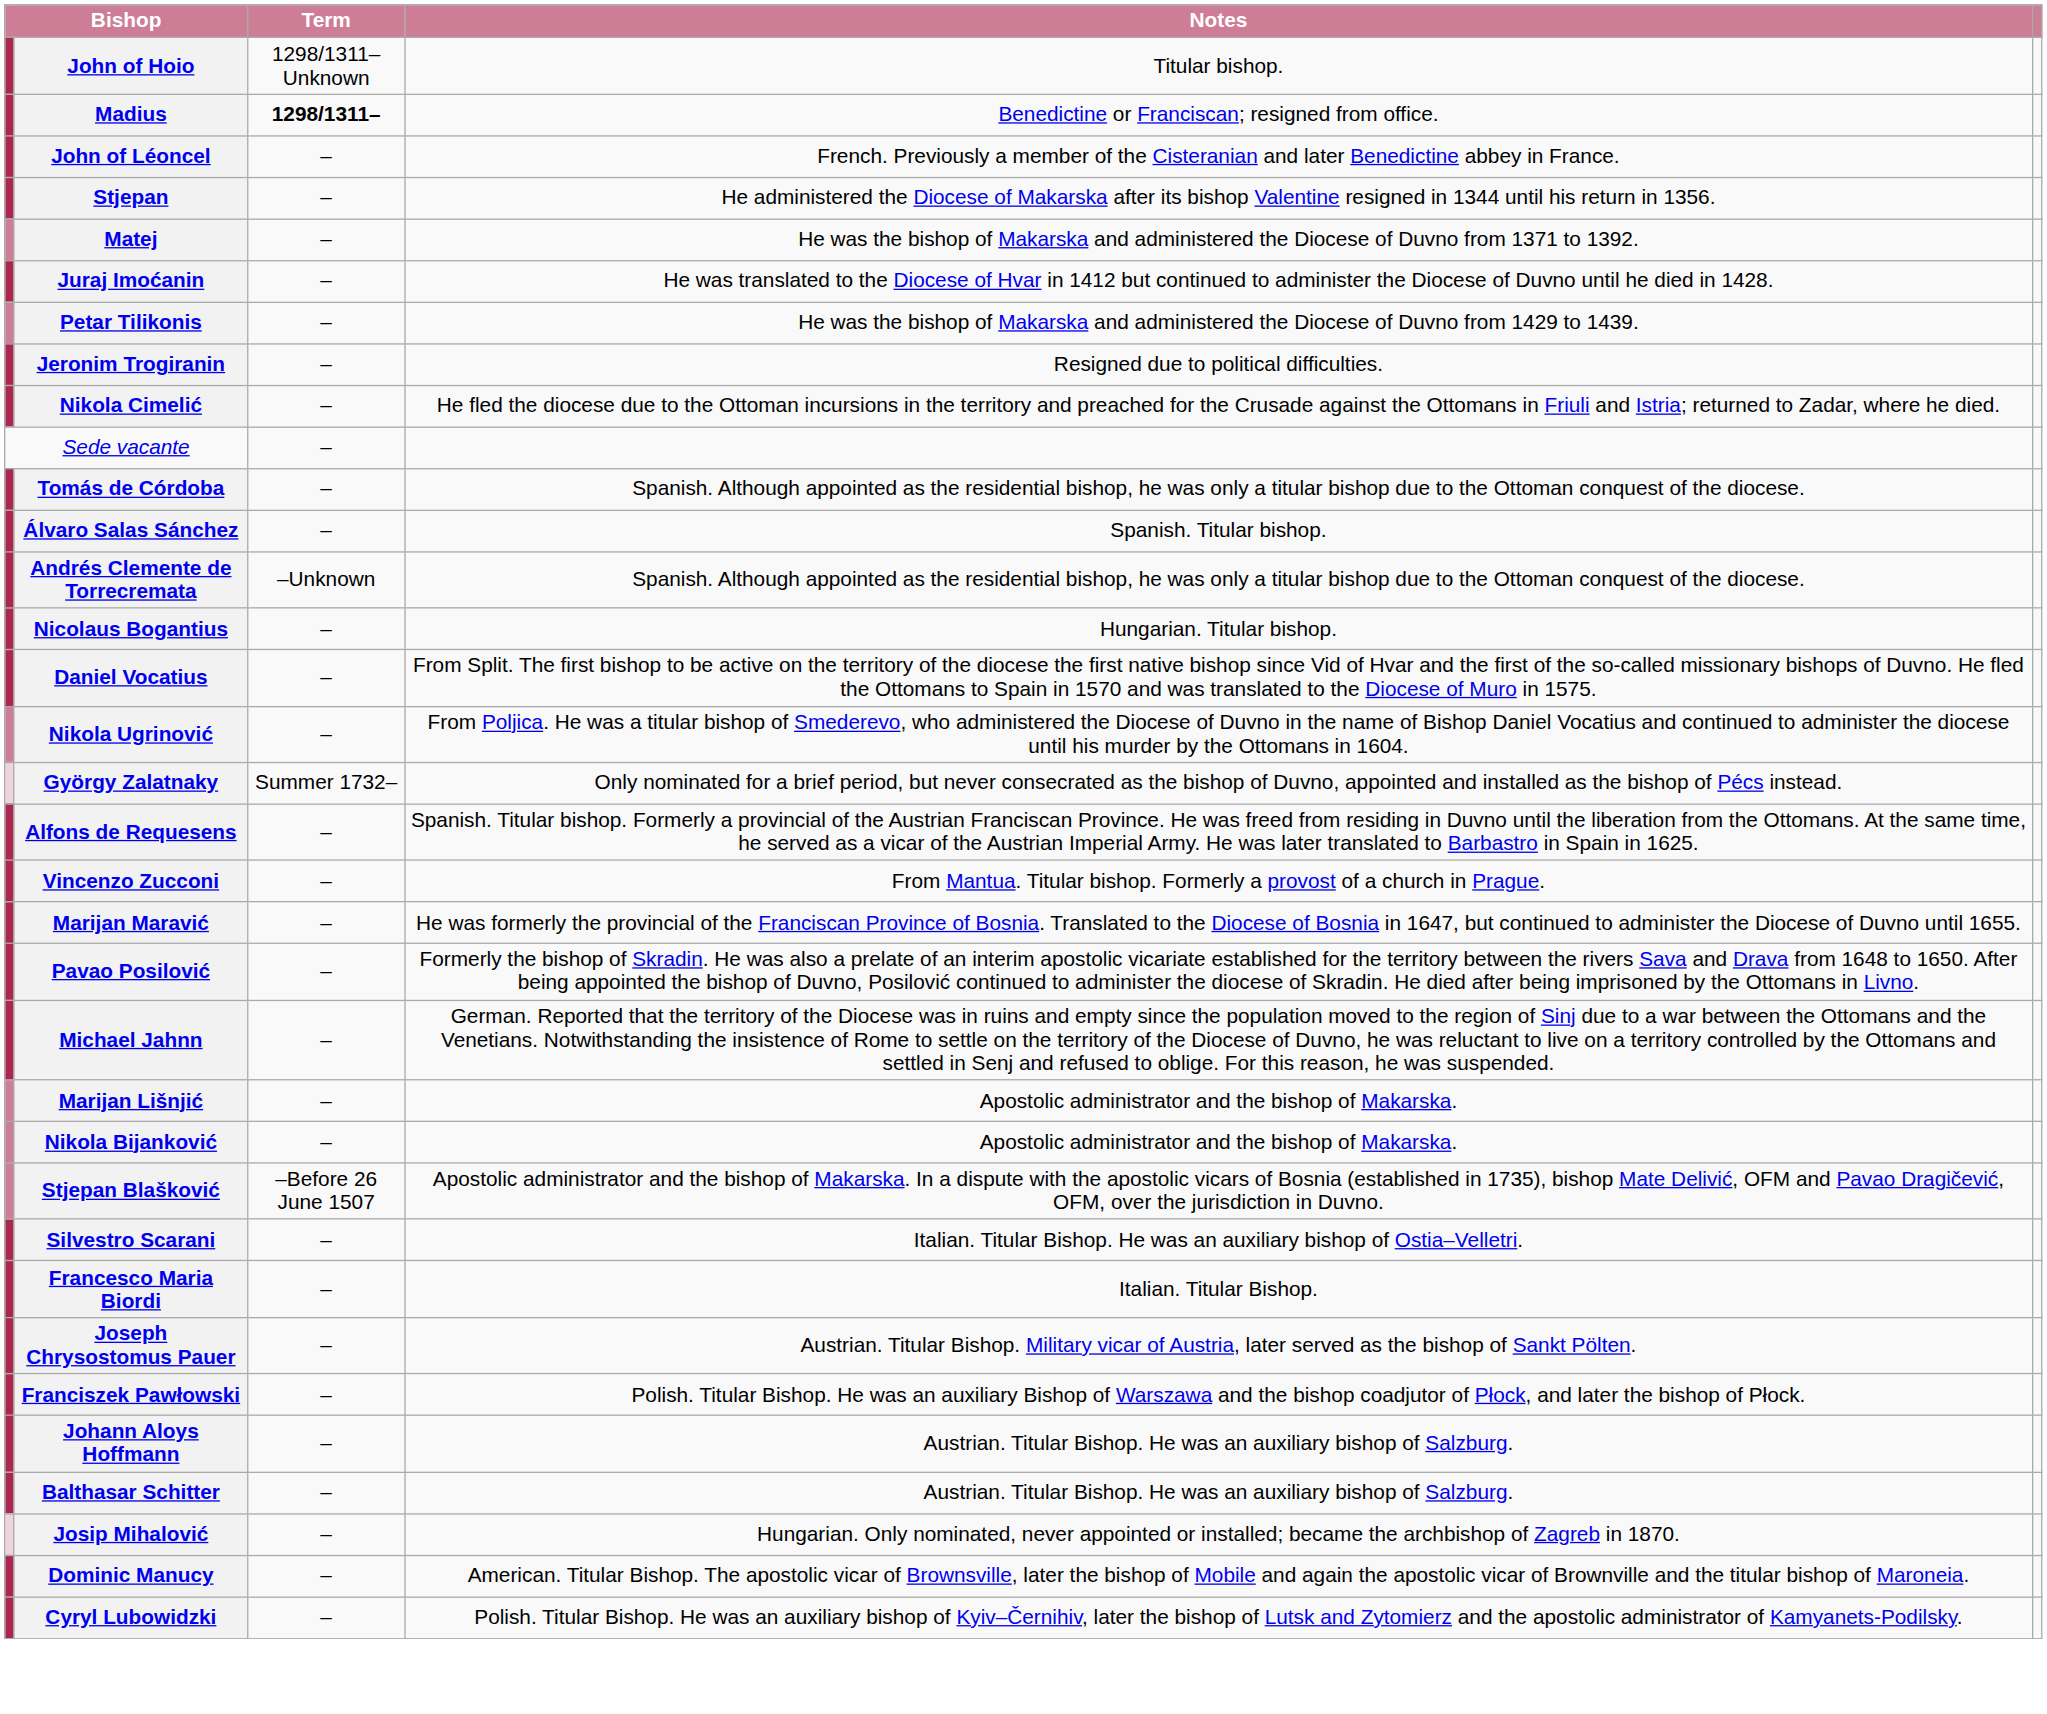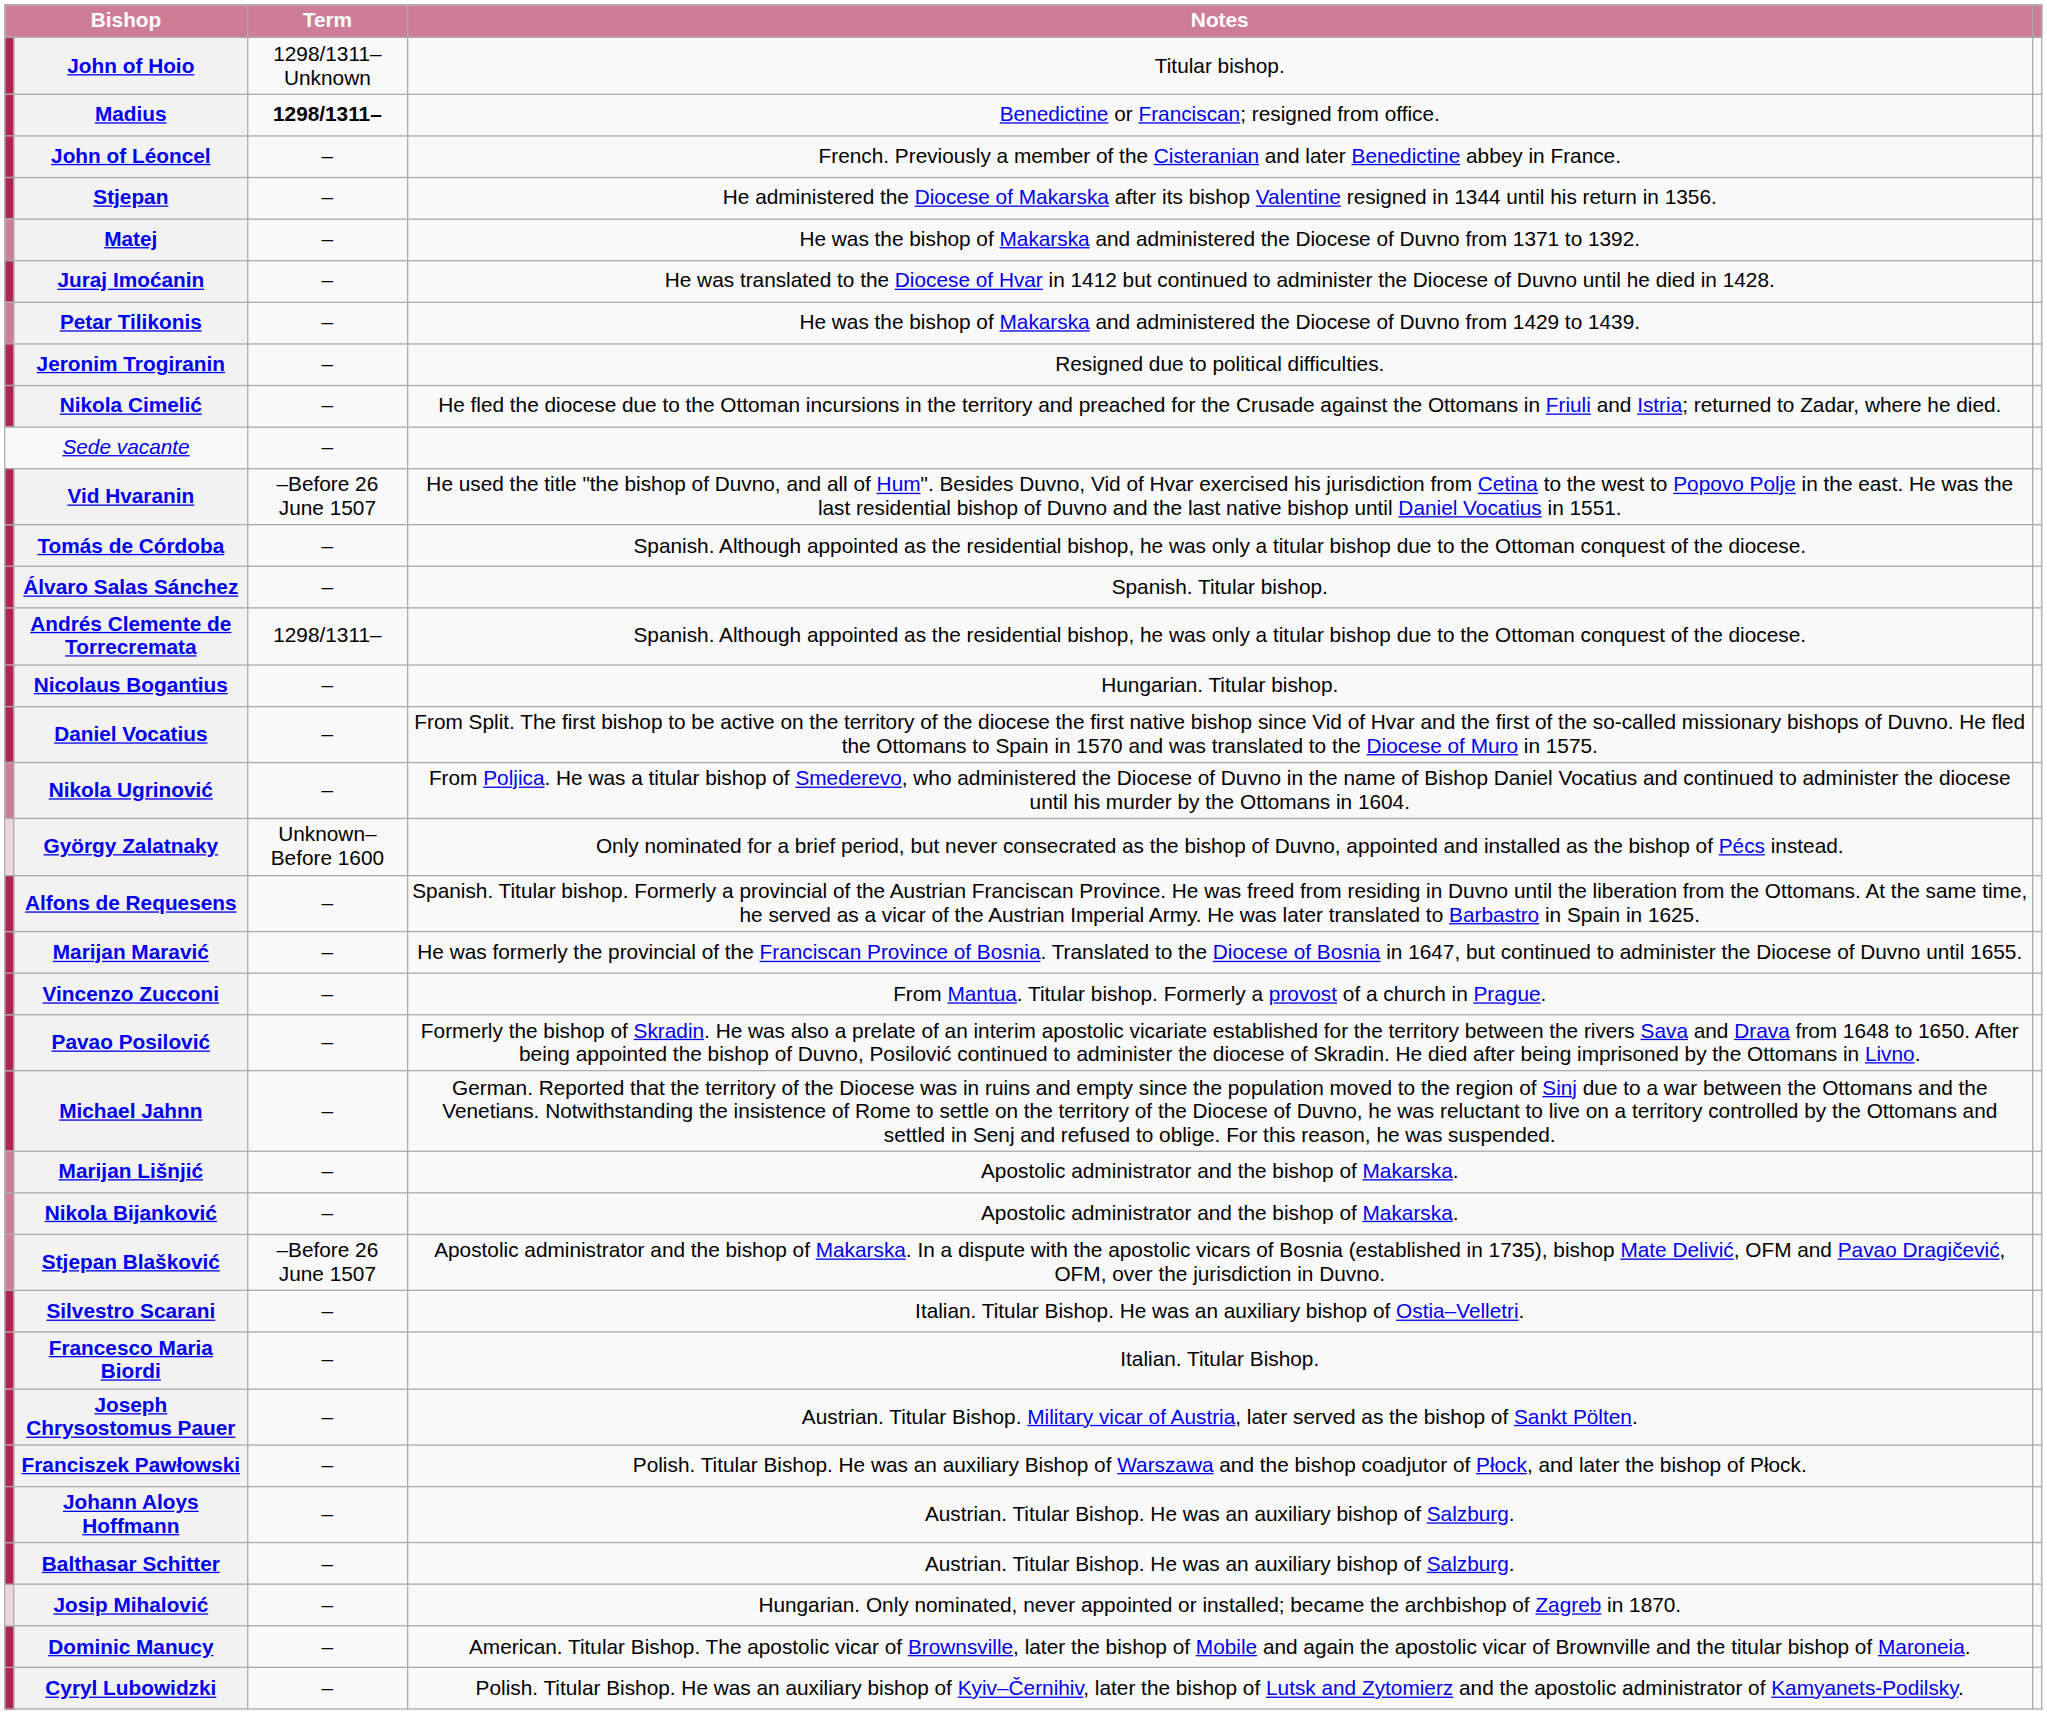+ row: (131, 496)
(326, 579) –Unknown -> (327, 636) 1298/1311–
(326, 783) Summer 1732– -> (327, 846) Unknown–Before 1600
rows swapped: (131, 881) <-> (131, 922)
